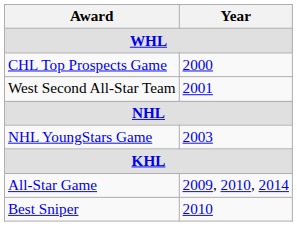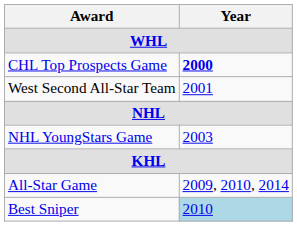(198, 64) normal -> (198, 64) bold
(198, 209) no background -> (198, 209) lightblue background
